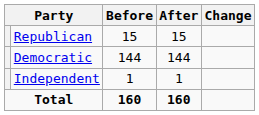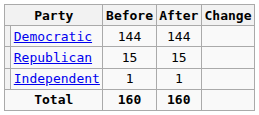rows swapped: (53, 57) <-> (53, 36)
